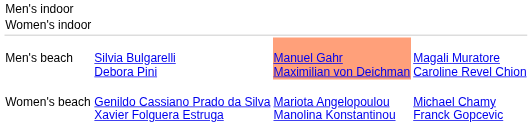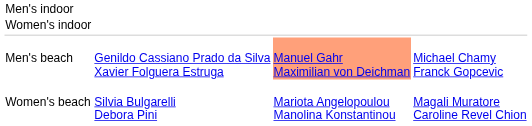(135, 65) Silvia Bulgarelli Debora Pini -> (182, 65) Genildo Cassiano Prado da Silva Xavier Folguera Estruga
(470, 65) Magali Muratore Caroline Revel Chion -> (458, 65) Michael Chamy Franck Gopcevic
(182, 108) Genildo Cassiano Prado da Silva Xavier Folguera Estruga -> (135, 108) Silvia Bulgarelli Debora Pini
(458, 108) Michael Chamy Franck Gopcevic -> (470, 108) Magali Muratore Caroline Revel Chion
